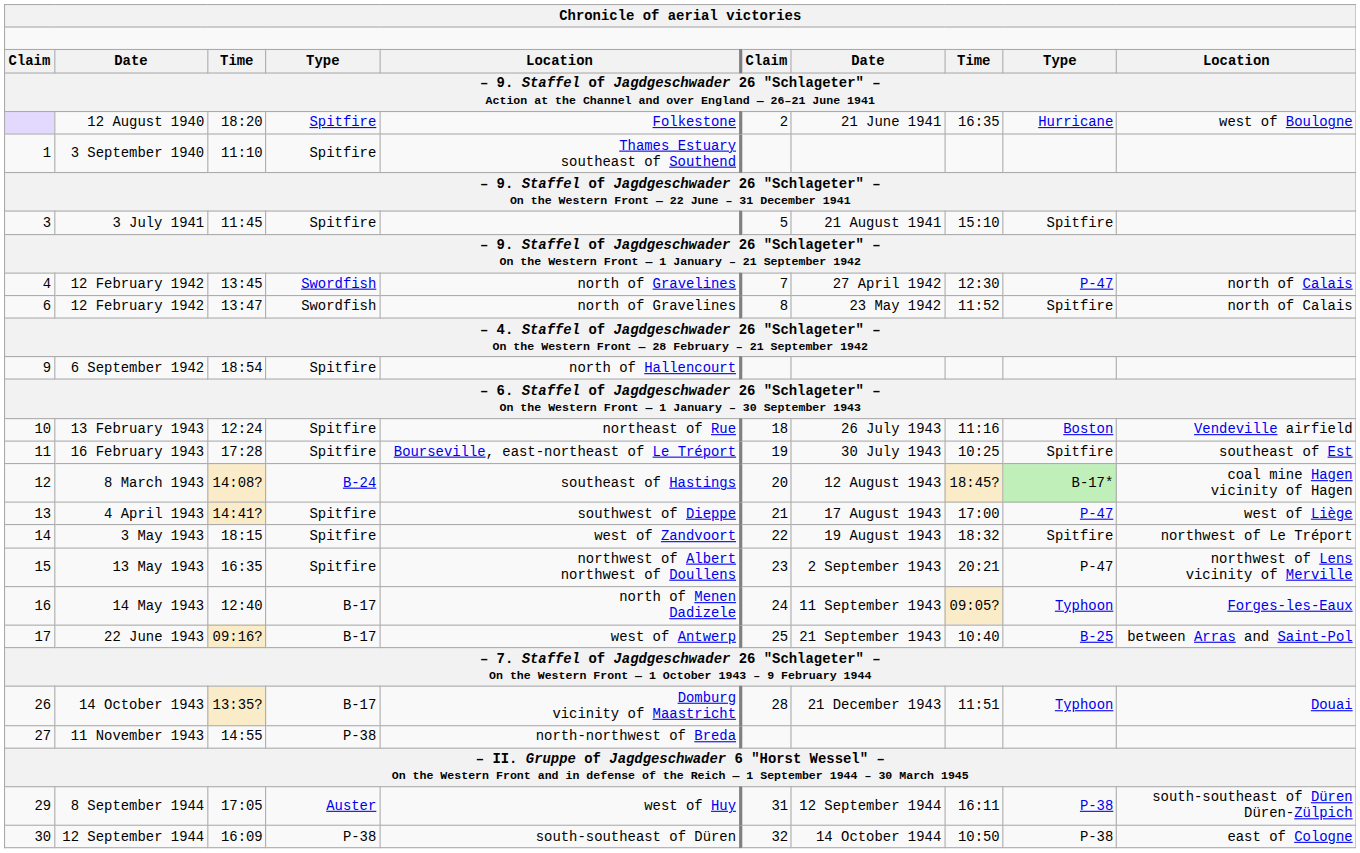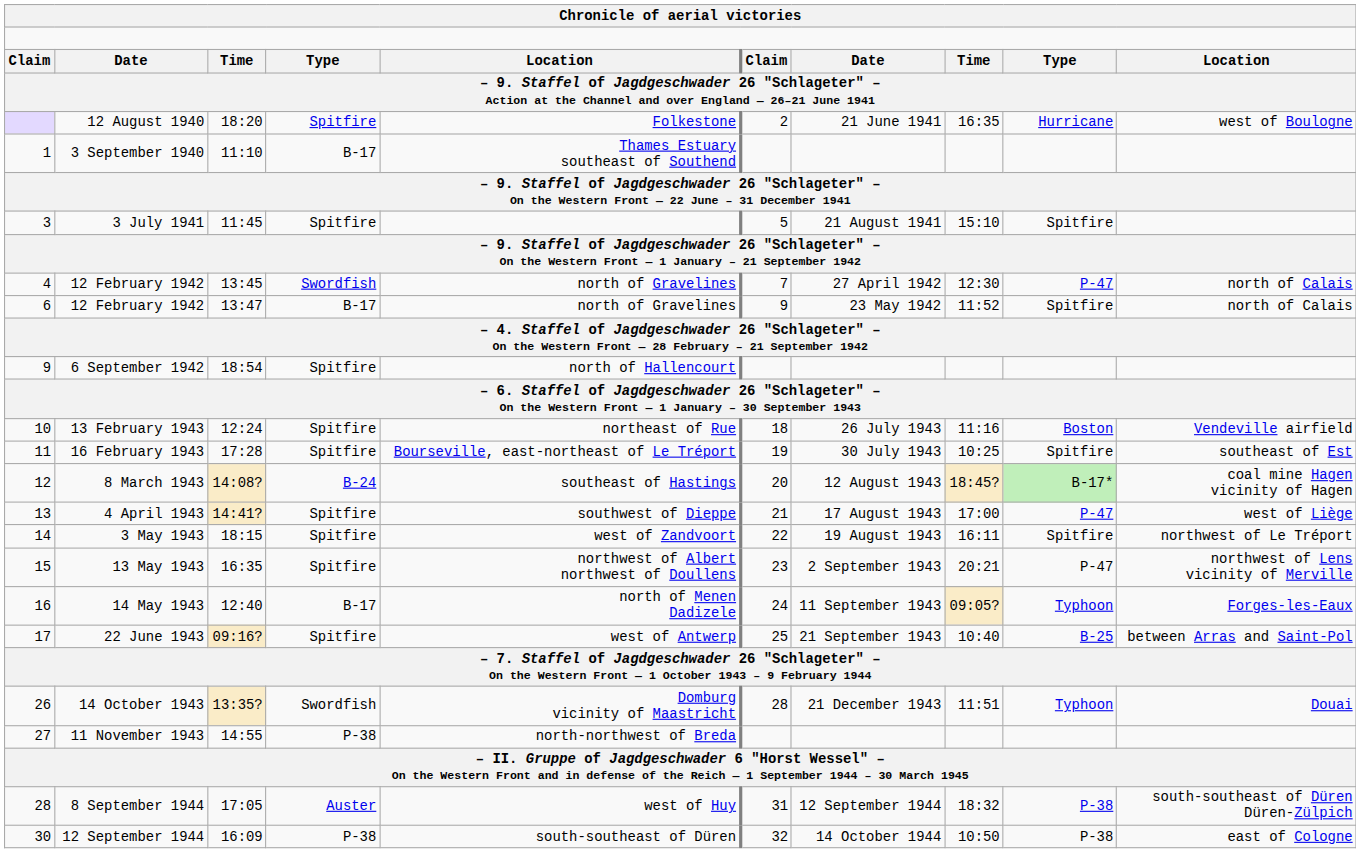(343, 153) Spitfire -> (360, 153) B-17
(339, 307) Swordfish -> (360, 307) B-17
(784, 307) 8 -> (784, 307) 9
(979, 536) 18:32 -> (979, 536) 16:11
(360, 636) B-17 -> (343, 636) Spitfire
(360, 706) B-17 -> (339, 706) Swordfish
(43, 806) 29 -> (43, 806) 28
(979, 806) 16:11 -> (979, 806) 18:32
